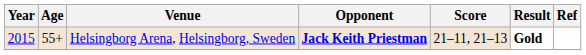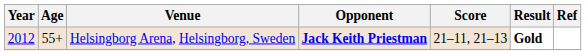(21, 38) 2015 -> (21, 38) 2012
